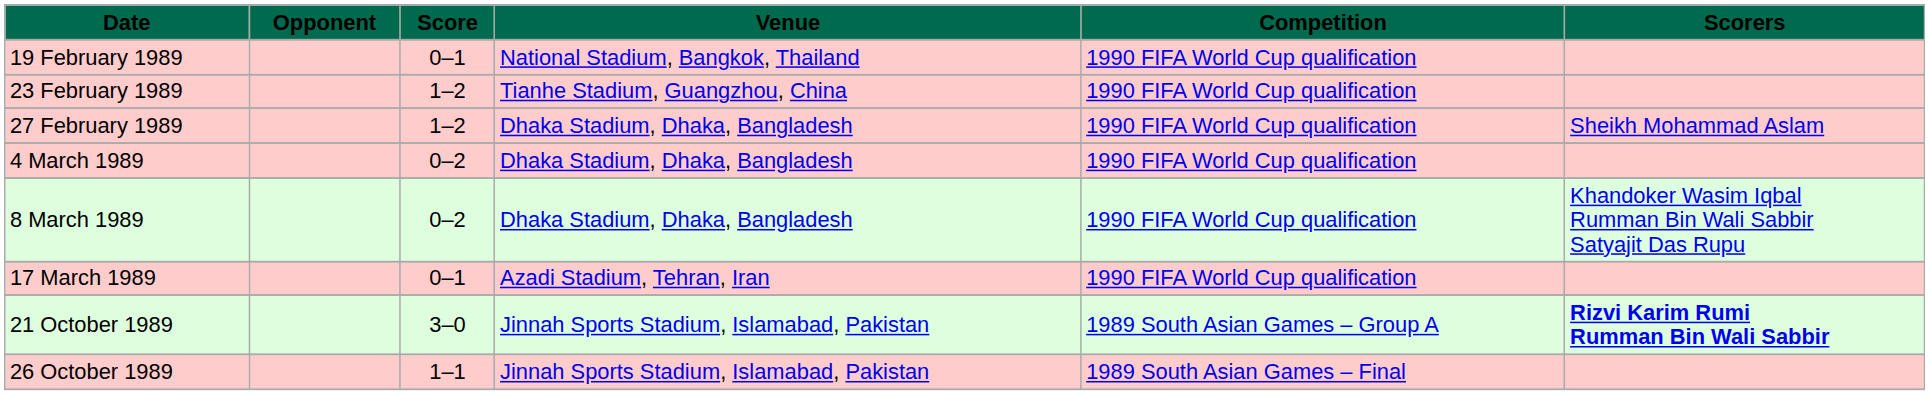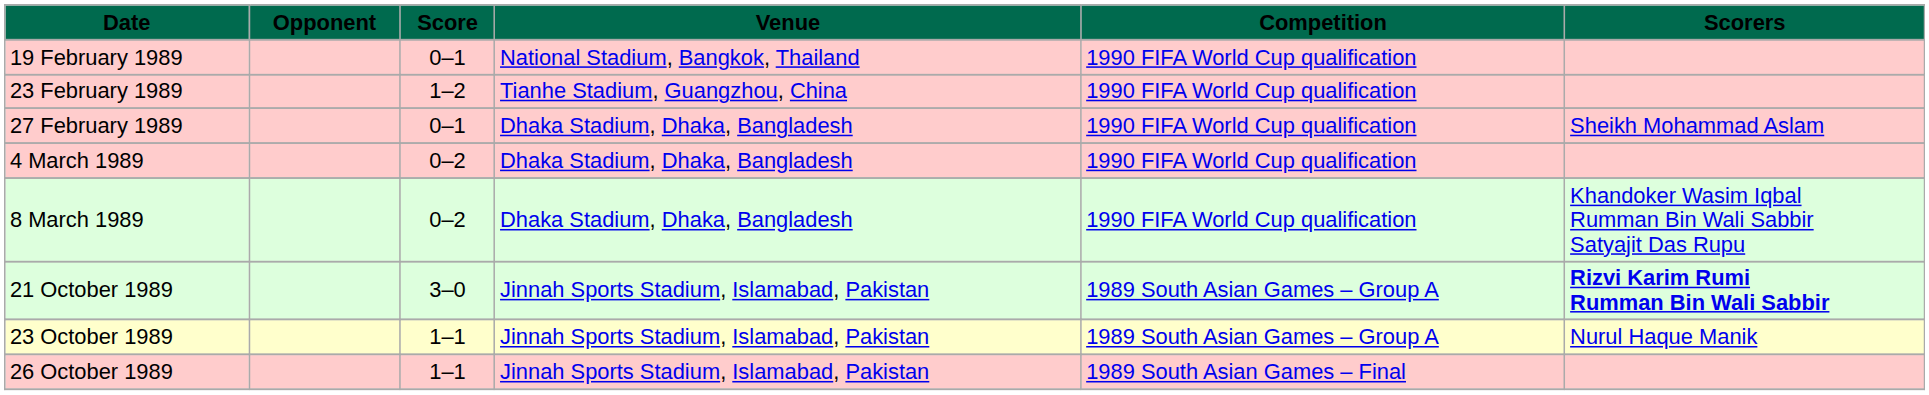(448, 126) 1–2 -> (448, 126) 0–1
- row: (83, 279)
+ row: (91, 337)
